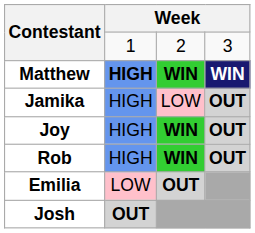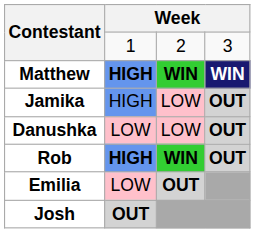- row: (55, 130)
+ row: (55, 130)
(131, 158) normal -> (131, 158) bold
